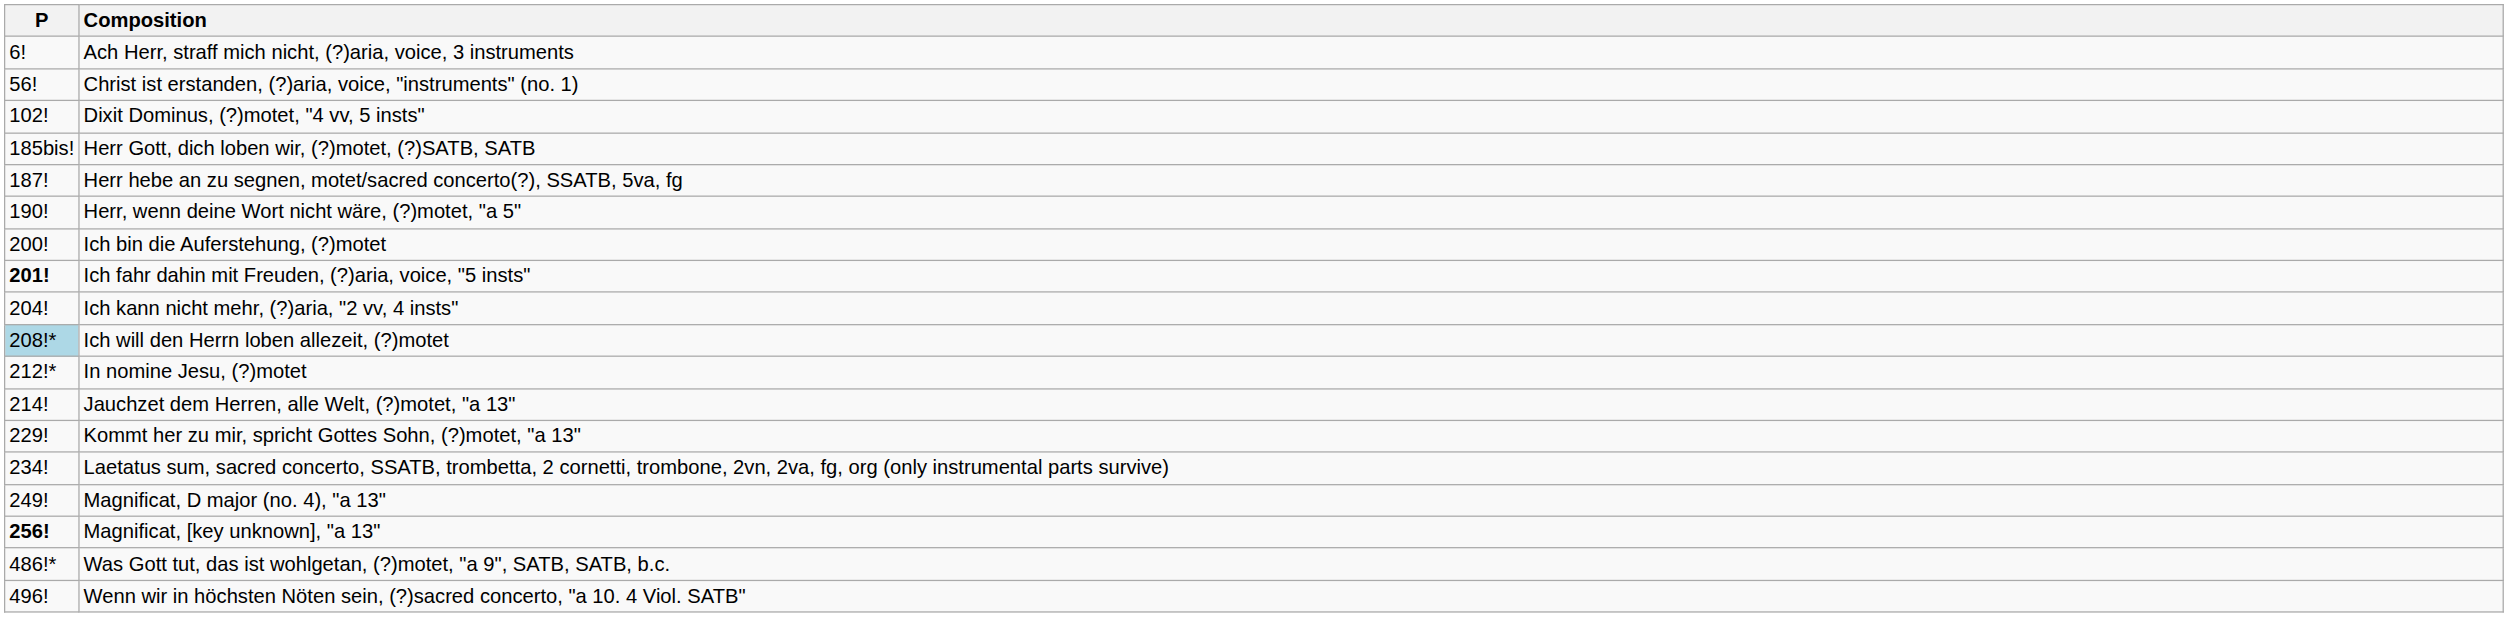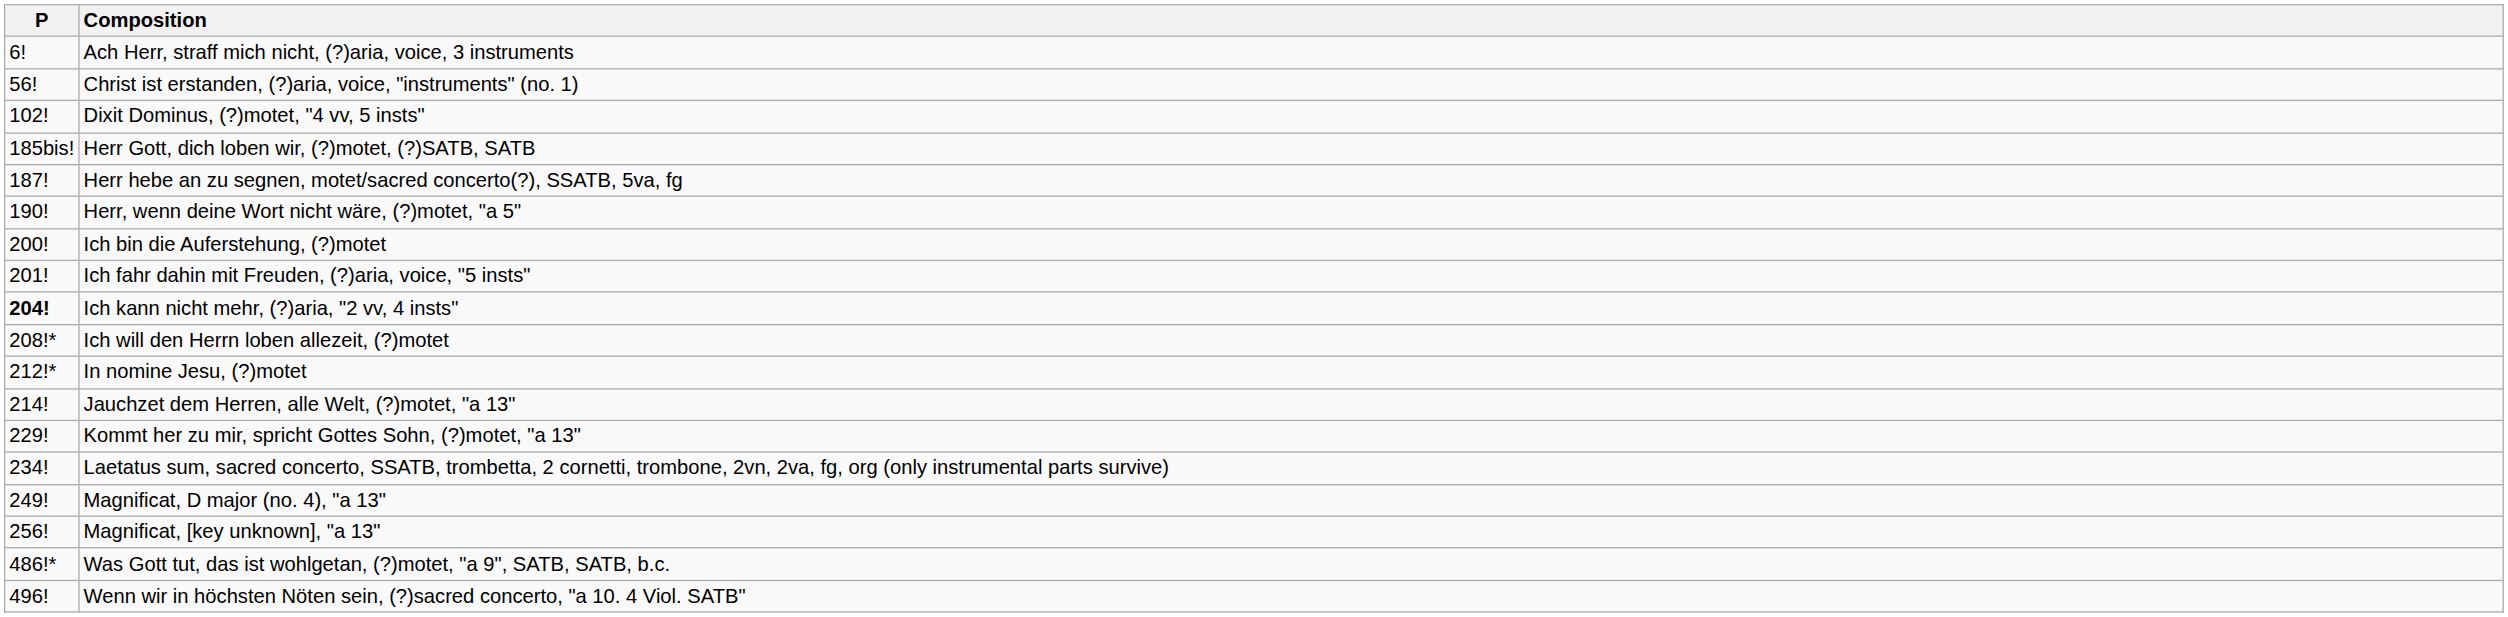(29, 276) bold -> (29, 276) normal
(29, 308) normal -> (29, 308) bold
(33, 340) lightblue background -> (33, 340) no background
(29, 532) bold -> (29, 532) normal
